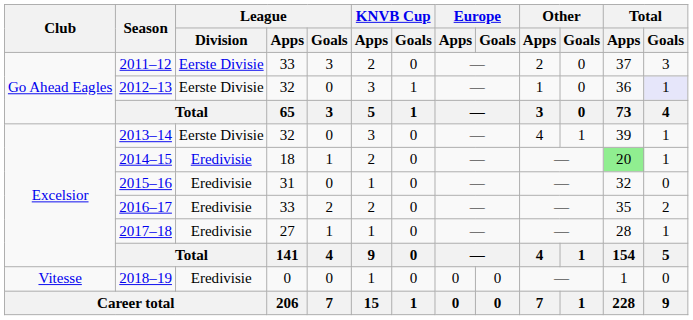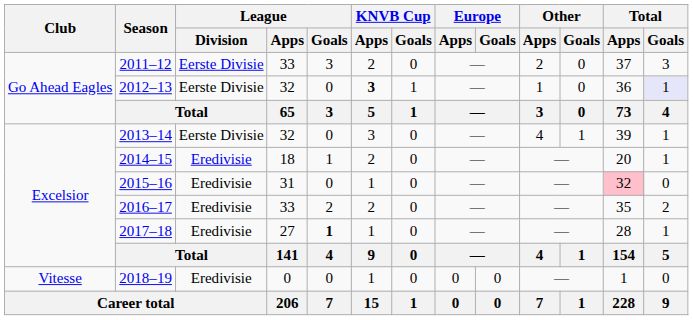(371, 87) normal -> (371, 87) bold
(624, 159) lightgreen background -> (624, 159) no background
(624, 183) no background -> (624, 183) pink background
(329, 231) normal -> (329, 231) bold
